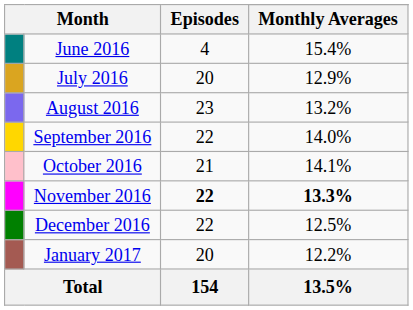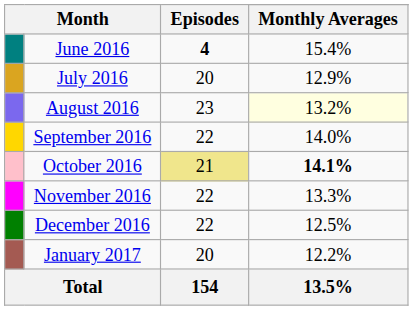(205, 49) normal -> (205, 49) bold
(328, 107) no background -> (328, 107) lightyellow background
(205, 166) no background -> (205, 166) khaki background
(328, 166) normal -> (328, 166) bold
(205, 196) bold -> (205, 196) normal
(328, 196) bold -> (328, 196) normal
